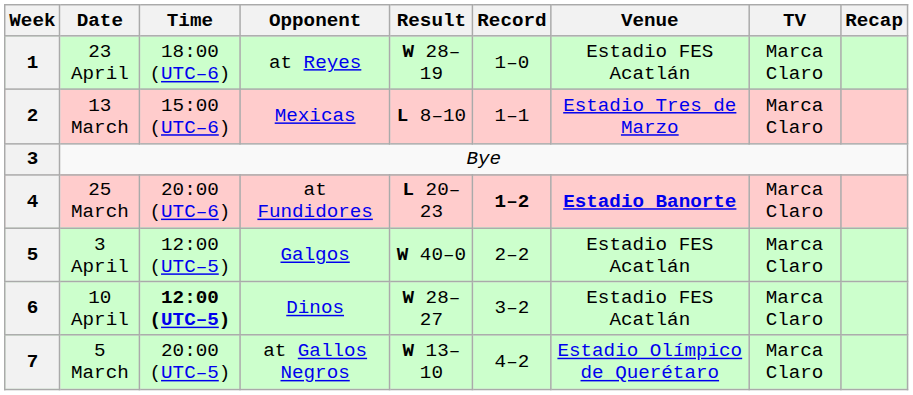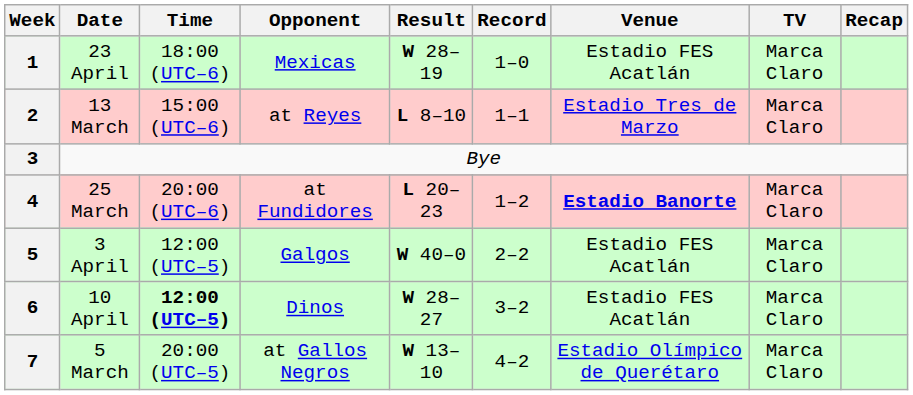(315, 63) at Reyes -> (315, 63) Mexicas
(315, 116) Mexicas -> (315, 116) at Reyes
(512, 201) bold -> (512, 201) normal
